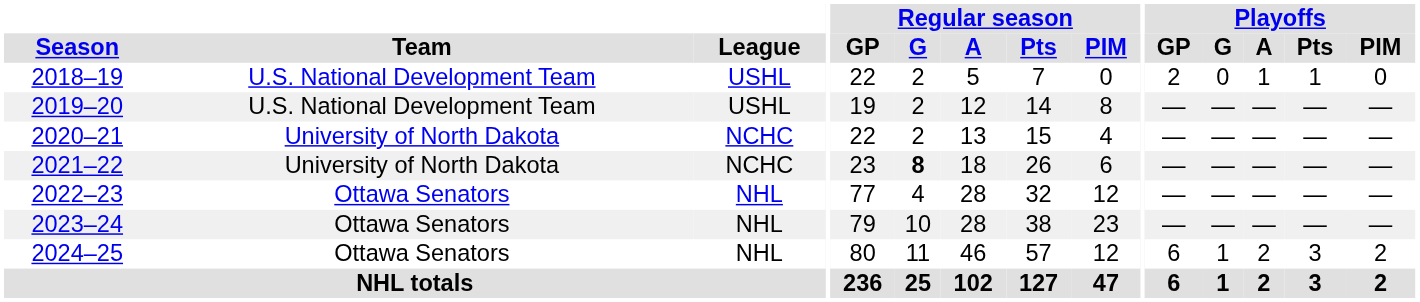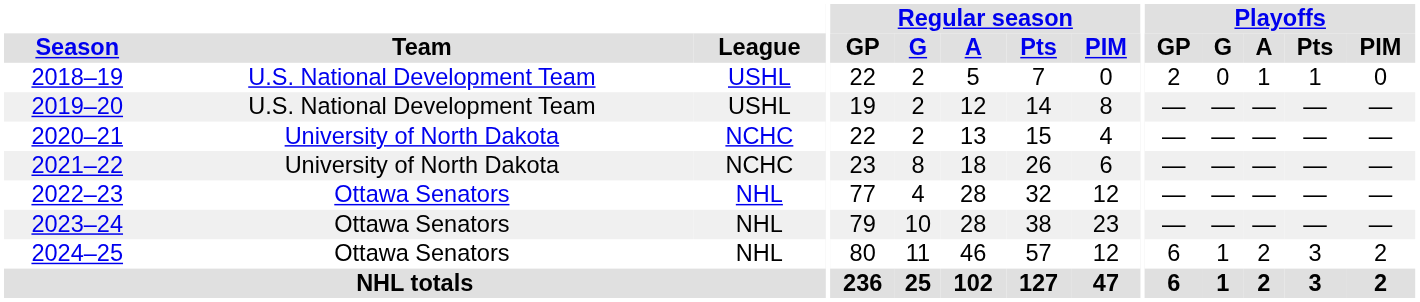(918, 165) bold -> (918, 165) normal
